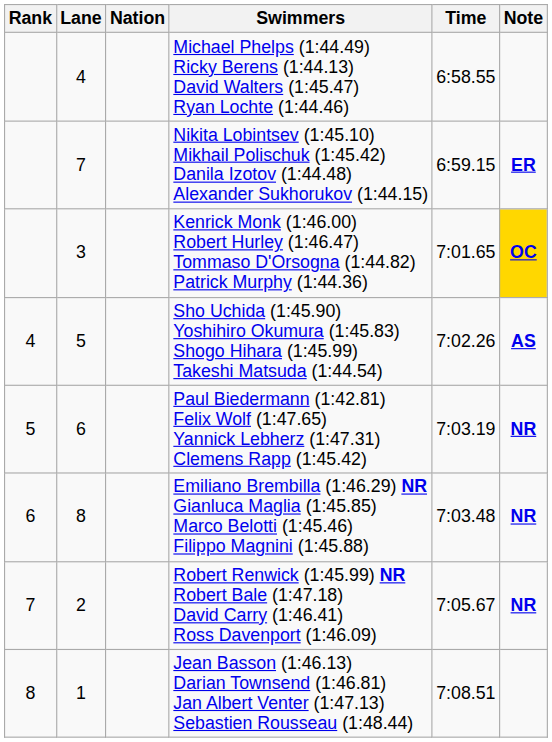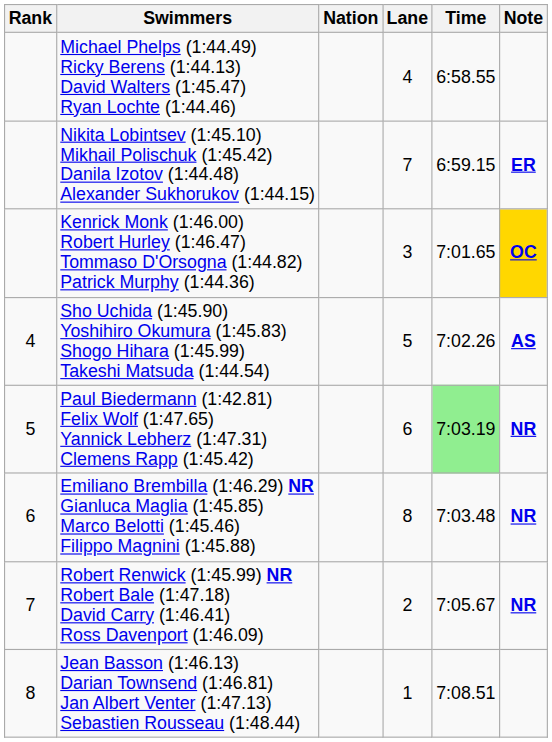columns swapped: (81, 18) <-> (301, 18)
(466, 429) no background -> (466, 429) lightgreen background
